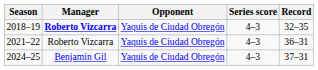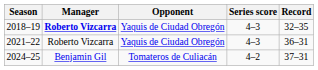(173, 57) Yaquis de Ciudad Obregón -> (173, 57) Tomateros de Culiacán
(253, 57) 4–3 -> (253, 57) 4–2
